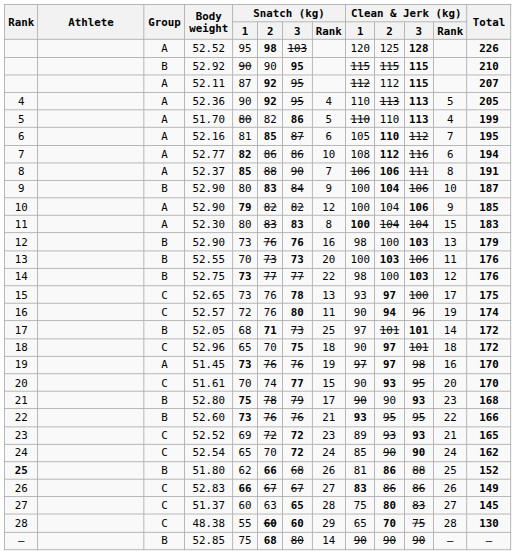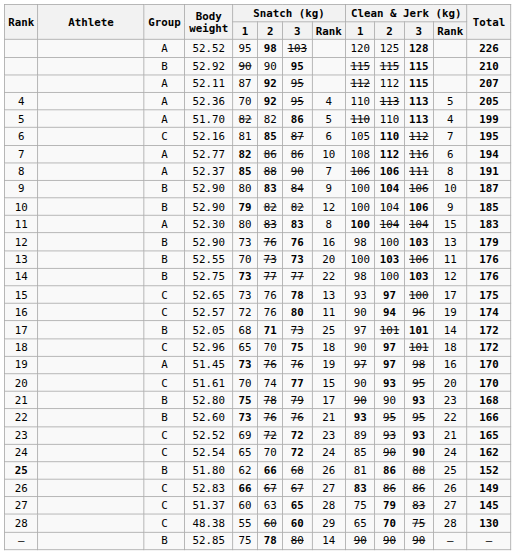(245, 101) 90 -> (245, 101) 70
(245, 119) 80 -> (245, 119) 82
(164, 136) A -> (164, 136) C
(164, 207) A -> (164, 207) B
(390, 506) 80 -> (390, 506) 79
(270, 523) bold -> (270, 523) normal
(270, 541) 68 -> (270, 541) 78
